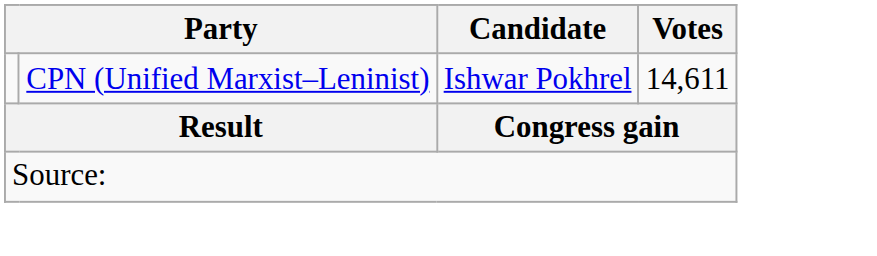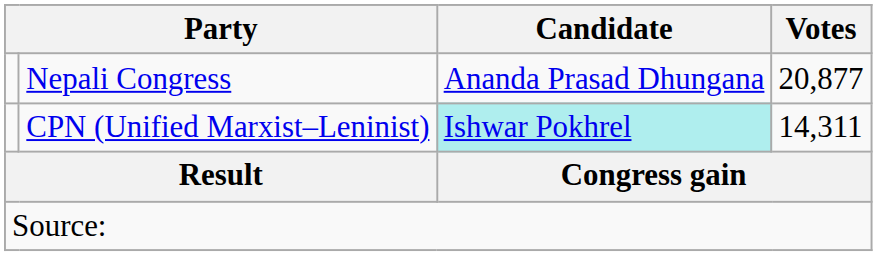+ row: (129, 77)
(538, 77) no background -> (538, 126) paleturquoise background
(688, 77) 14,611 -> (821, 126) 14,311
